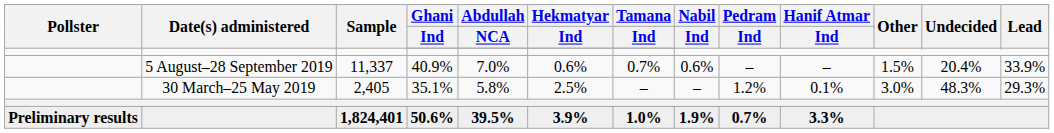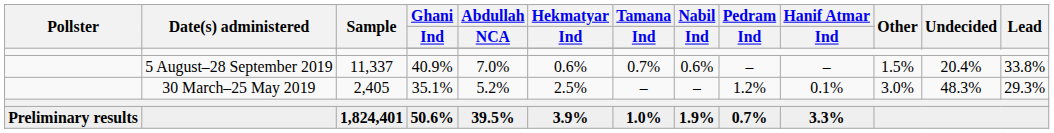(1025, 66) 33.9% -> (1025, 66) 33.8%
(493, 88) 5.8% -> (493, 88) 5.2%
